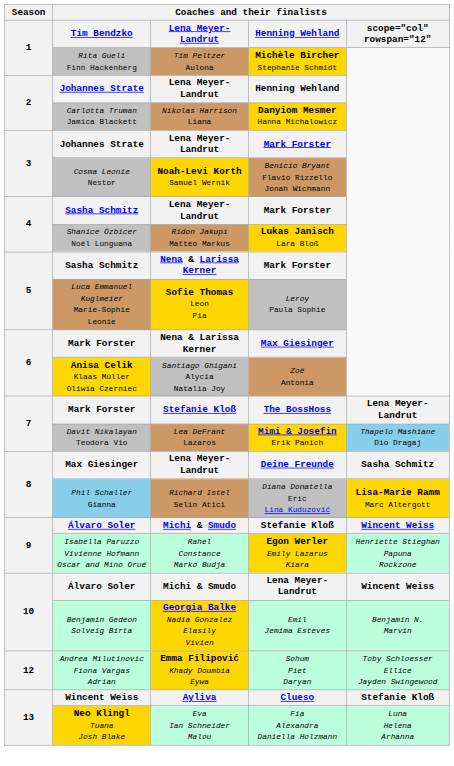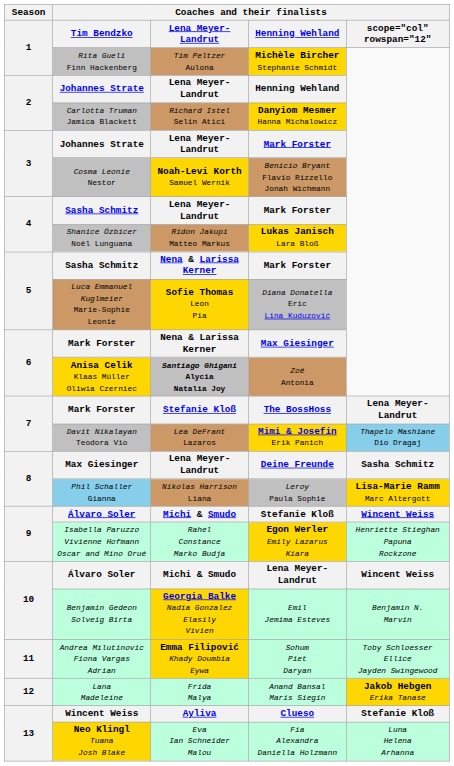(200, 117) Nikolas Harrison Liana -> (200, 117) Richard Istel Selin Atici
(297, 305) Leroy Paula Sophie -> (297, 305) Diana Donatella Eric Lina Kuduzović
(200, 377) normal -> (200, 376) bold
(200, 498) Richard Istel Selin Atici -> (200, 493) Nikolas Harrison Liana
(297, 498) Diana Donatella Eric Lina Kuduzović -> (297, 493) Leroy Paula Sophie
(29, 670) 12 -> (29, 659) 11
+ row: (102, 692)
